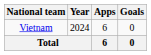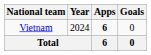(105, 27) normal -> (105, 27) bold
